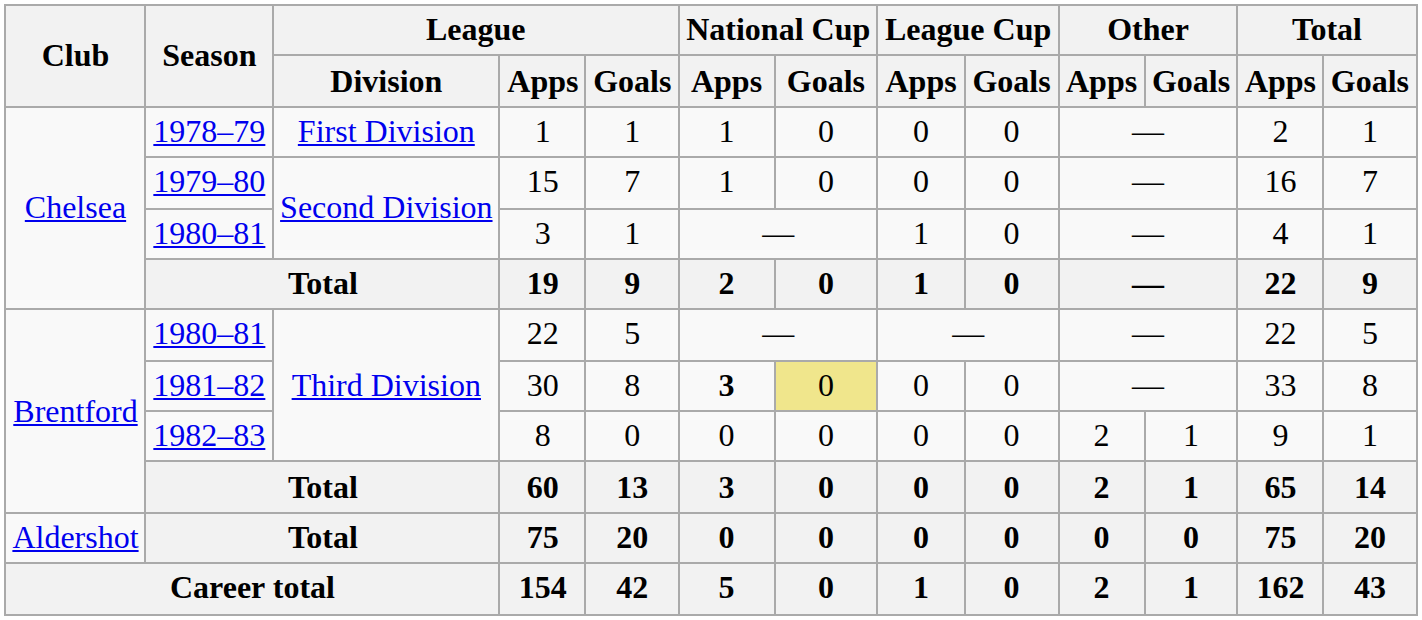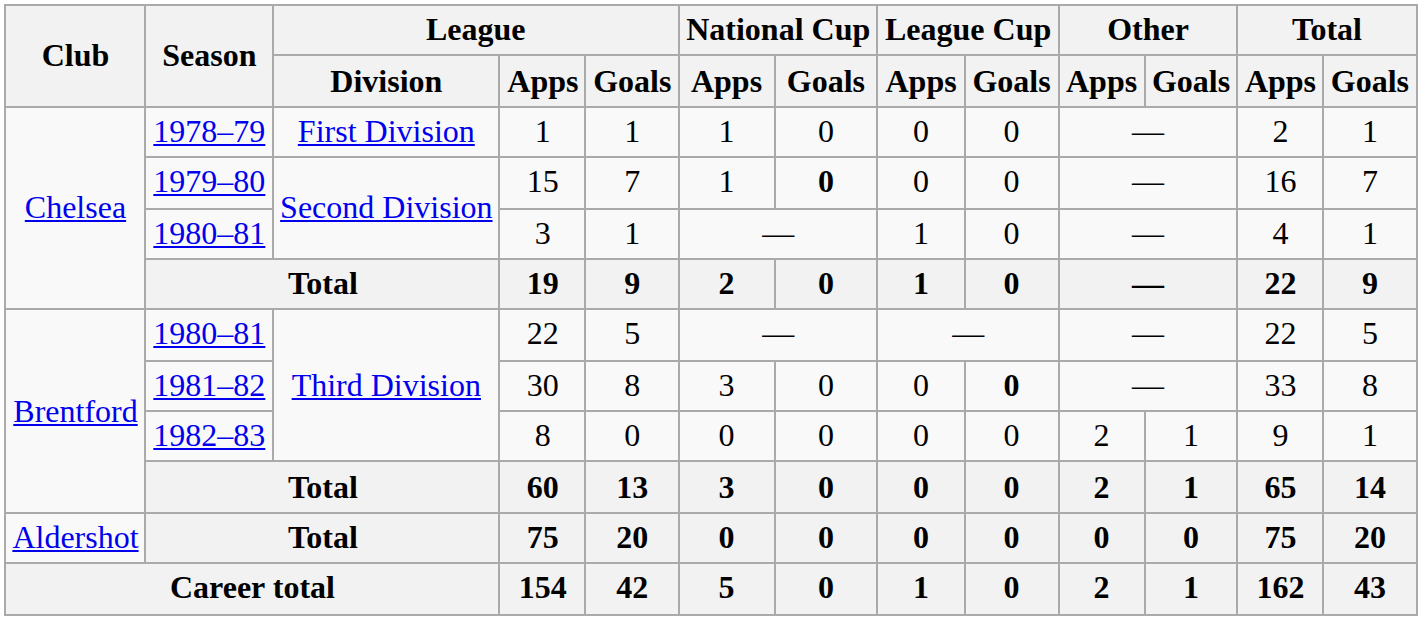(826, 182) normal -> (826, 182) bold
(727, 385) bold -> (727, 385) normal
(826, 385) khaki background -> (826, 385) no background
(1012, 385) normal -> (1012, 385) bold
